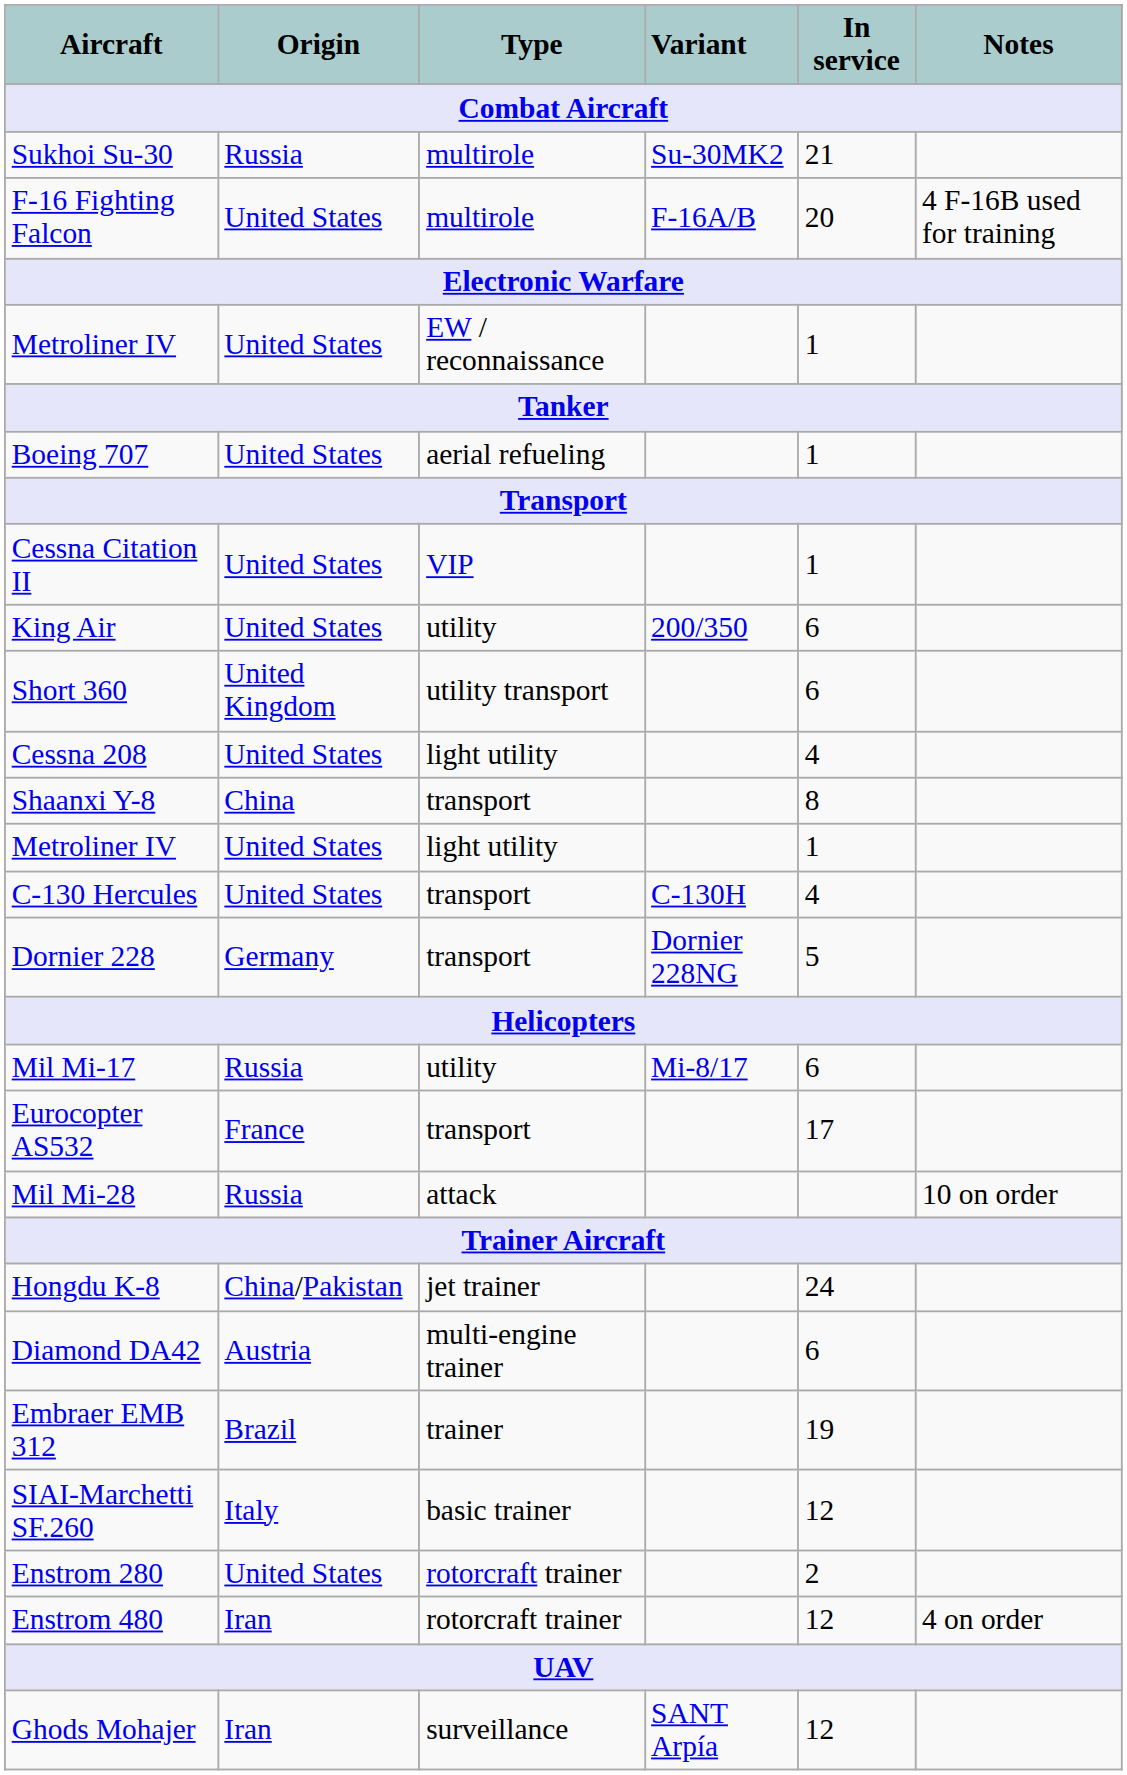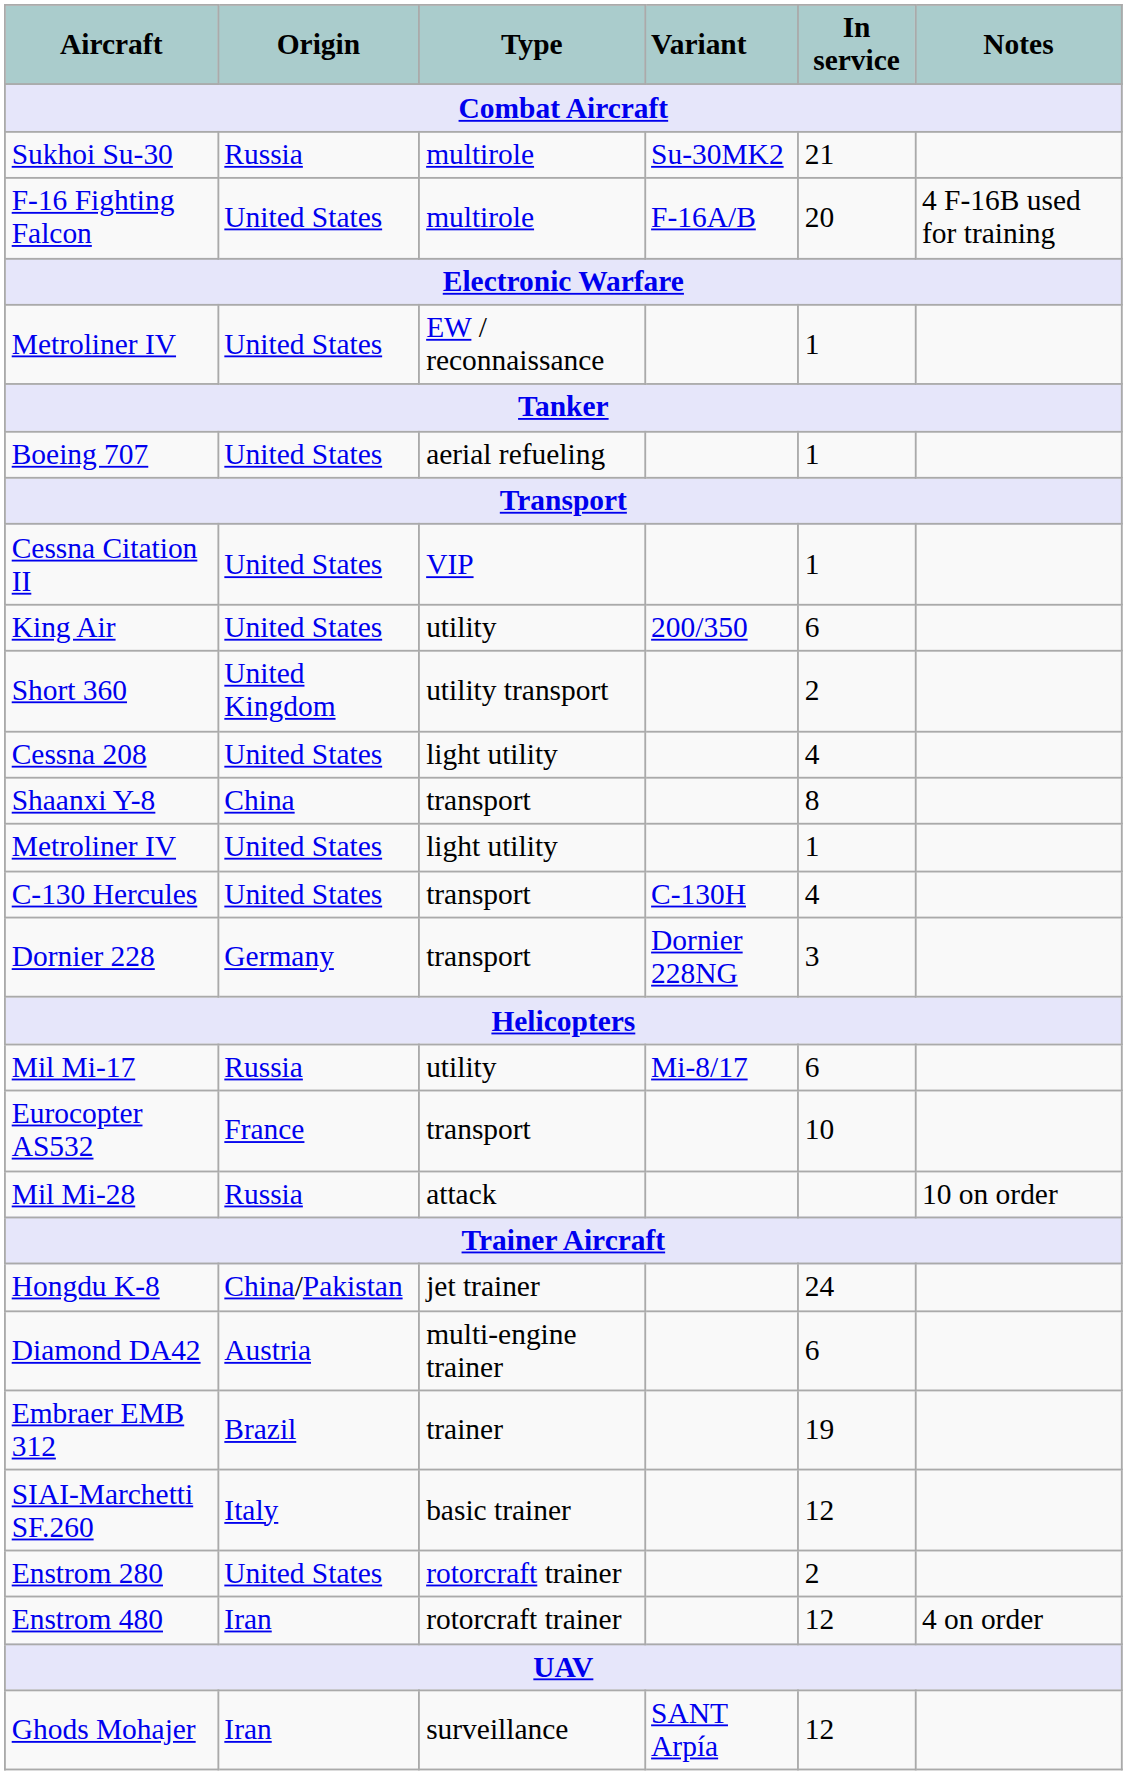(812, 690) 6 -> (812, 690) 2
(812, 957) 5 -> (812, 957) 3
(819, 1130) 17 -> (819, 1130) 10
